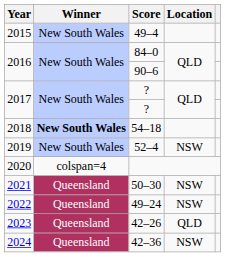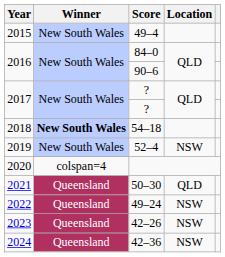(190, 185) NSW -> (190, 185) QLD
(190, 223) QLD -> (190, 223) NSW
